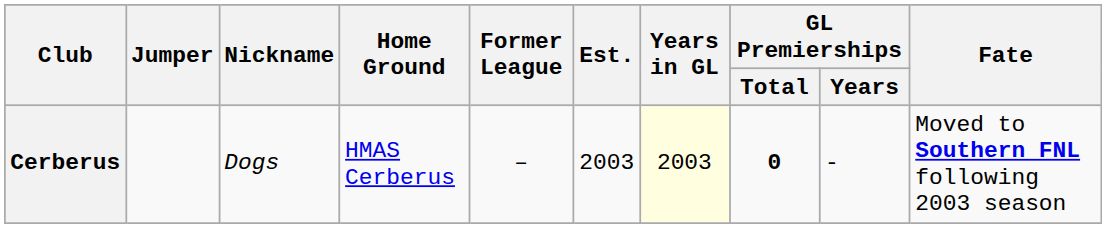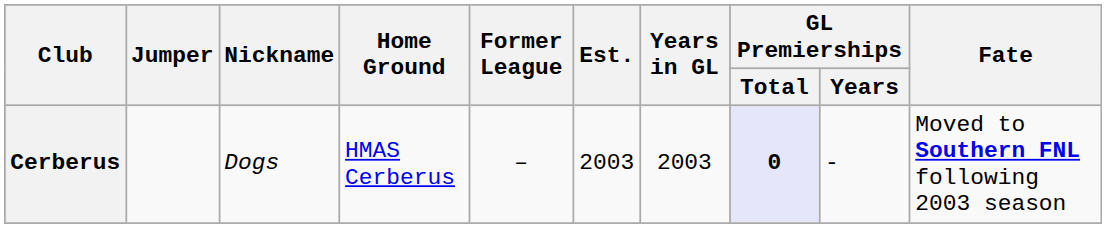(684, 164) lightyellow background -> (684, 164) no background
(774, 164) no background -> (774, 164) lavender background
